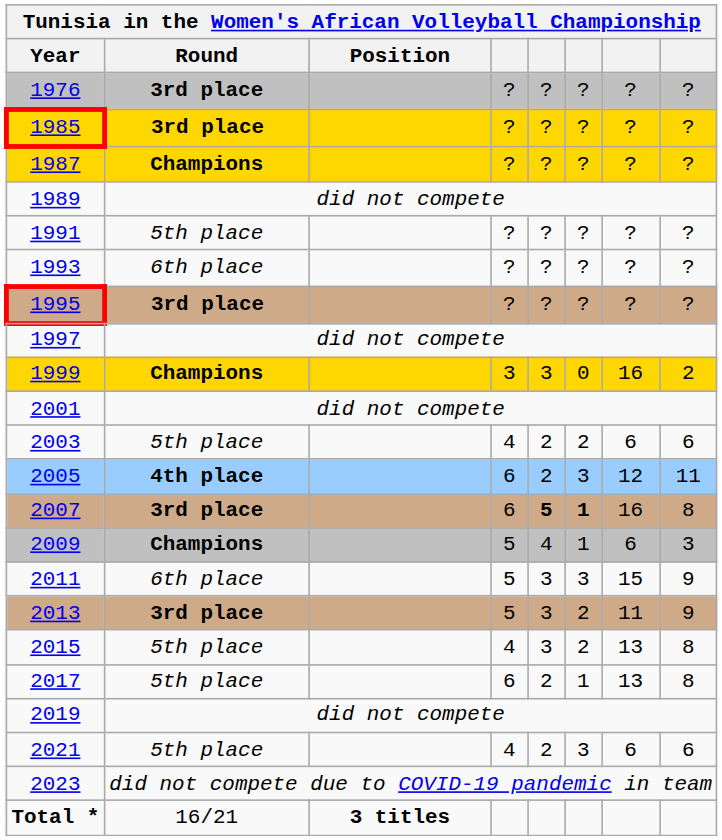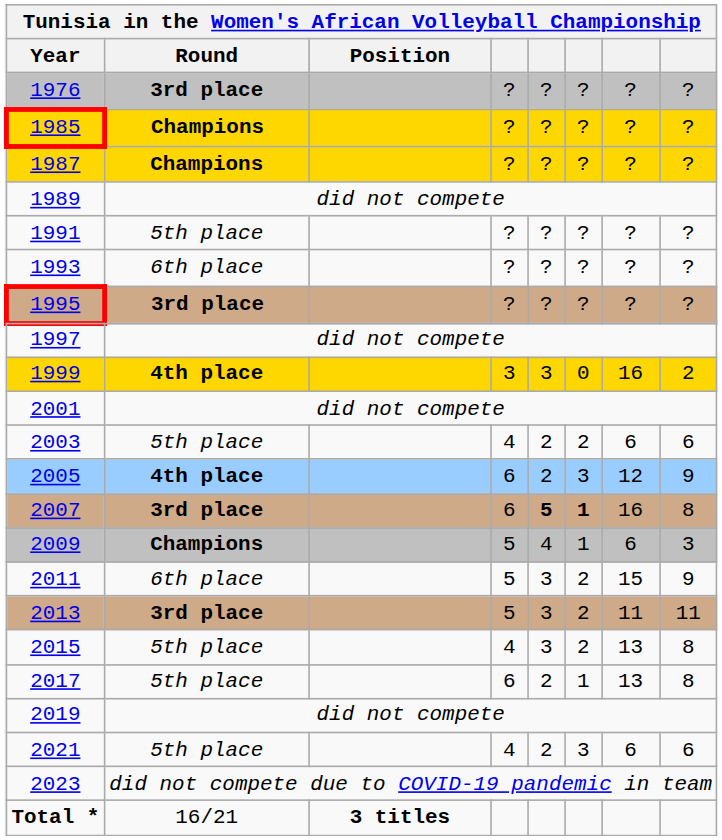(208, 127) 3rd place -> (208, 127) Champions
(207, 374) Champions -> (207, 374) 4th place
(688, 477) 11 -> (688, 477) 9
(583, 579) 3 -> (583, 579) 2
(688, 613) 9 -> (688, 613) 11
